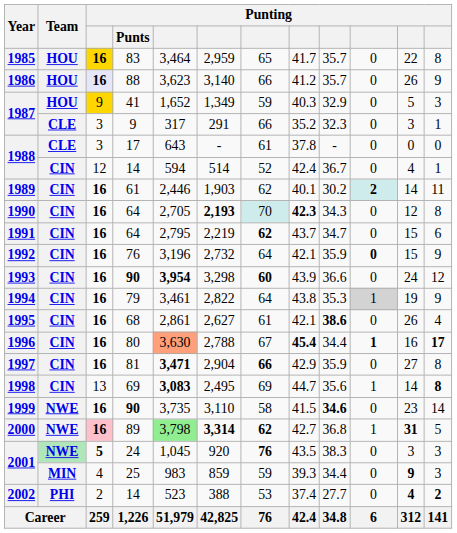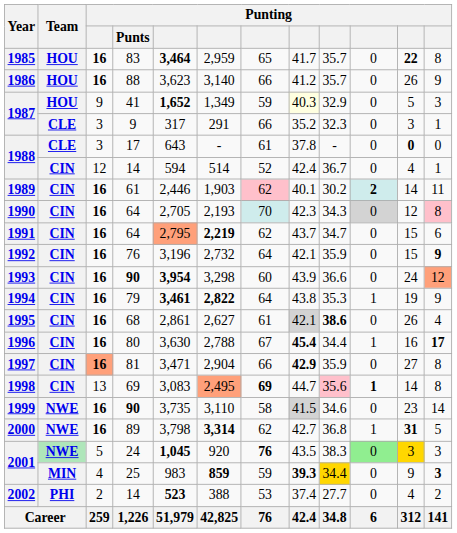(99, 59) gold background -> (99, 59) no background
(175, 59) normal -> (175, 59) bold
(411, 59) normal -> (411, 59) bold
(99, 80) lavender background -> (99, 80) no background
(99, 102) gold background -> (99, 102) no background
(175, 102) normal -> (175, 102) bold
(304, 102) no background -> (304, 102) lightyellow background
(411, 146) normal -> (411, 146) bold
(265, 189) no background -> (265, 189) pink background
(219, 211) bold -> (219, 211) normal
(304, 211) bold -> (304, 211) normal
(374, 211) no background -> (374, 211) lightgrey background
(438, 211) no background -> (438, 211) pink background
(175, 233) no background -> (175, 233) lightsalmon background
(219, 233) normal -> (219, 233) bold
(265, 233) bold -> (265, 233) normal
(374, 255) bold -> (374, 255) normal
(438, 255) normal -> (438, 255) bold
(265, 277) bold -> (265, 277) normal
(438, 277) no background -> (438, 277) lightsalmon background
(175, 299) normal -> (175, 299) bold
(219, 299) normal -> (219, 299) bold
(374, 299) lightgrey background -> (374, 299) no background
(304, 320) no background -> (304, 320) lightgrey background
(175, 342) lightsalmon background -> (175, 342) no background
(374, 342) bold -> (374, 342) normal
(99, 364) no background -> (99, 364) lightsalmon background
(175, 364) bold -> (175, 364) normal
(265, 364) bold -> (265, 364) normal
(304, 364) normal -> (304, 364) bold
(175, 386) bold -> (175, 386) normal
(219, 386) no background -> (219, 386) lightsalmon background
(265, 386) normal -> (265, 386) bold
(335, 386) no background -> (335, 386) pink background
(374, 386) normal -> (374, 386) bold
(438, 386) bold -> (438, 386) normal
(304, 408) no background -> (304, 408) lightgrey background
(335, 408) bold -> (335, 408) normal
(99, 430) pink background -> (99, 430) no background
(175, 430) lightgreen background -> (175, 430) no background
(265, 430) bold -> (265, 430) normal
(99, 451) bold -> (99, 451) normal
(175, 451) normal -> (175, 451) bold
(374, 451) no background -> (374, 451) lightgreen background
(411, 451) no background -> (411, 451) gold background
(219, 473) normal -> (219, 473) bold
(304, 473) normal -> (304, 473) bold
(335, 473) no background -> (335, 473) gold background
(411, 473) bold -> (411, 473) normal
(438, 473) normal -> (438, 473) bold
(175, 495) normal -> (175, 495) bold
(411, 495) bold -> (411, 495) normal
(438, 495) bold -> (438, 495) normal
